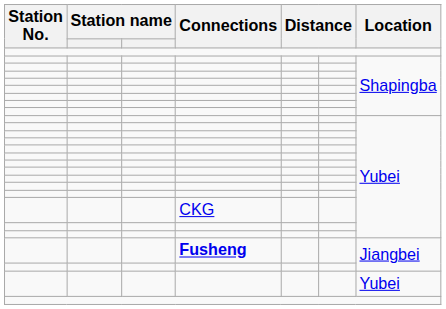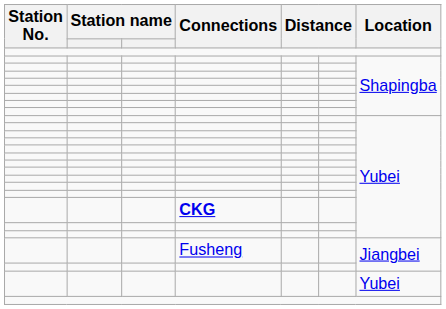(197, 210) normal -> (197, 210) bold
(213, 250) bold -> (211, 250) normal
